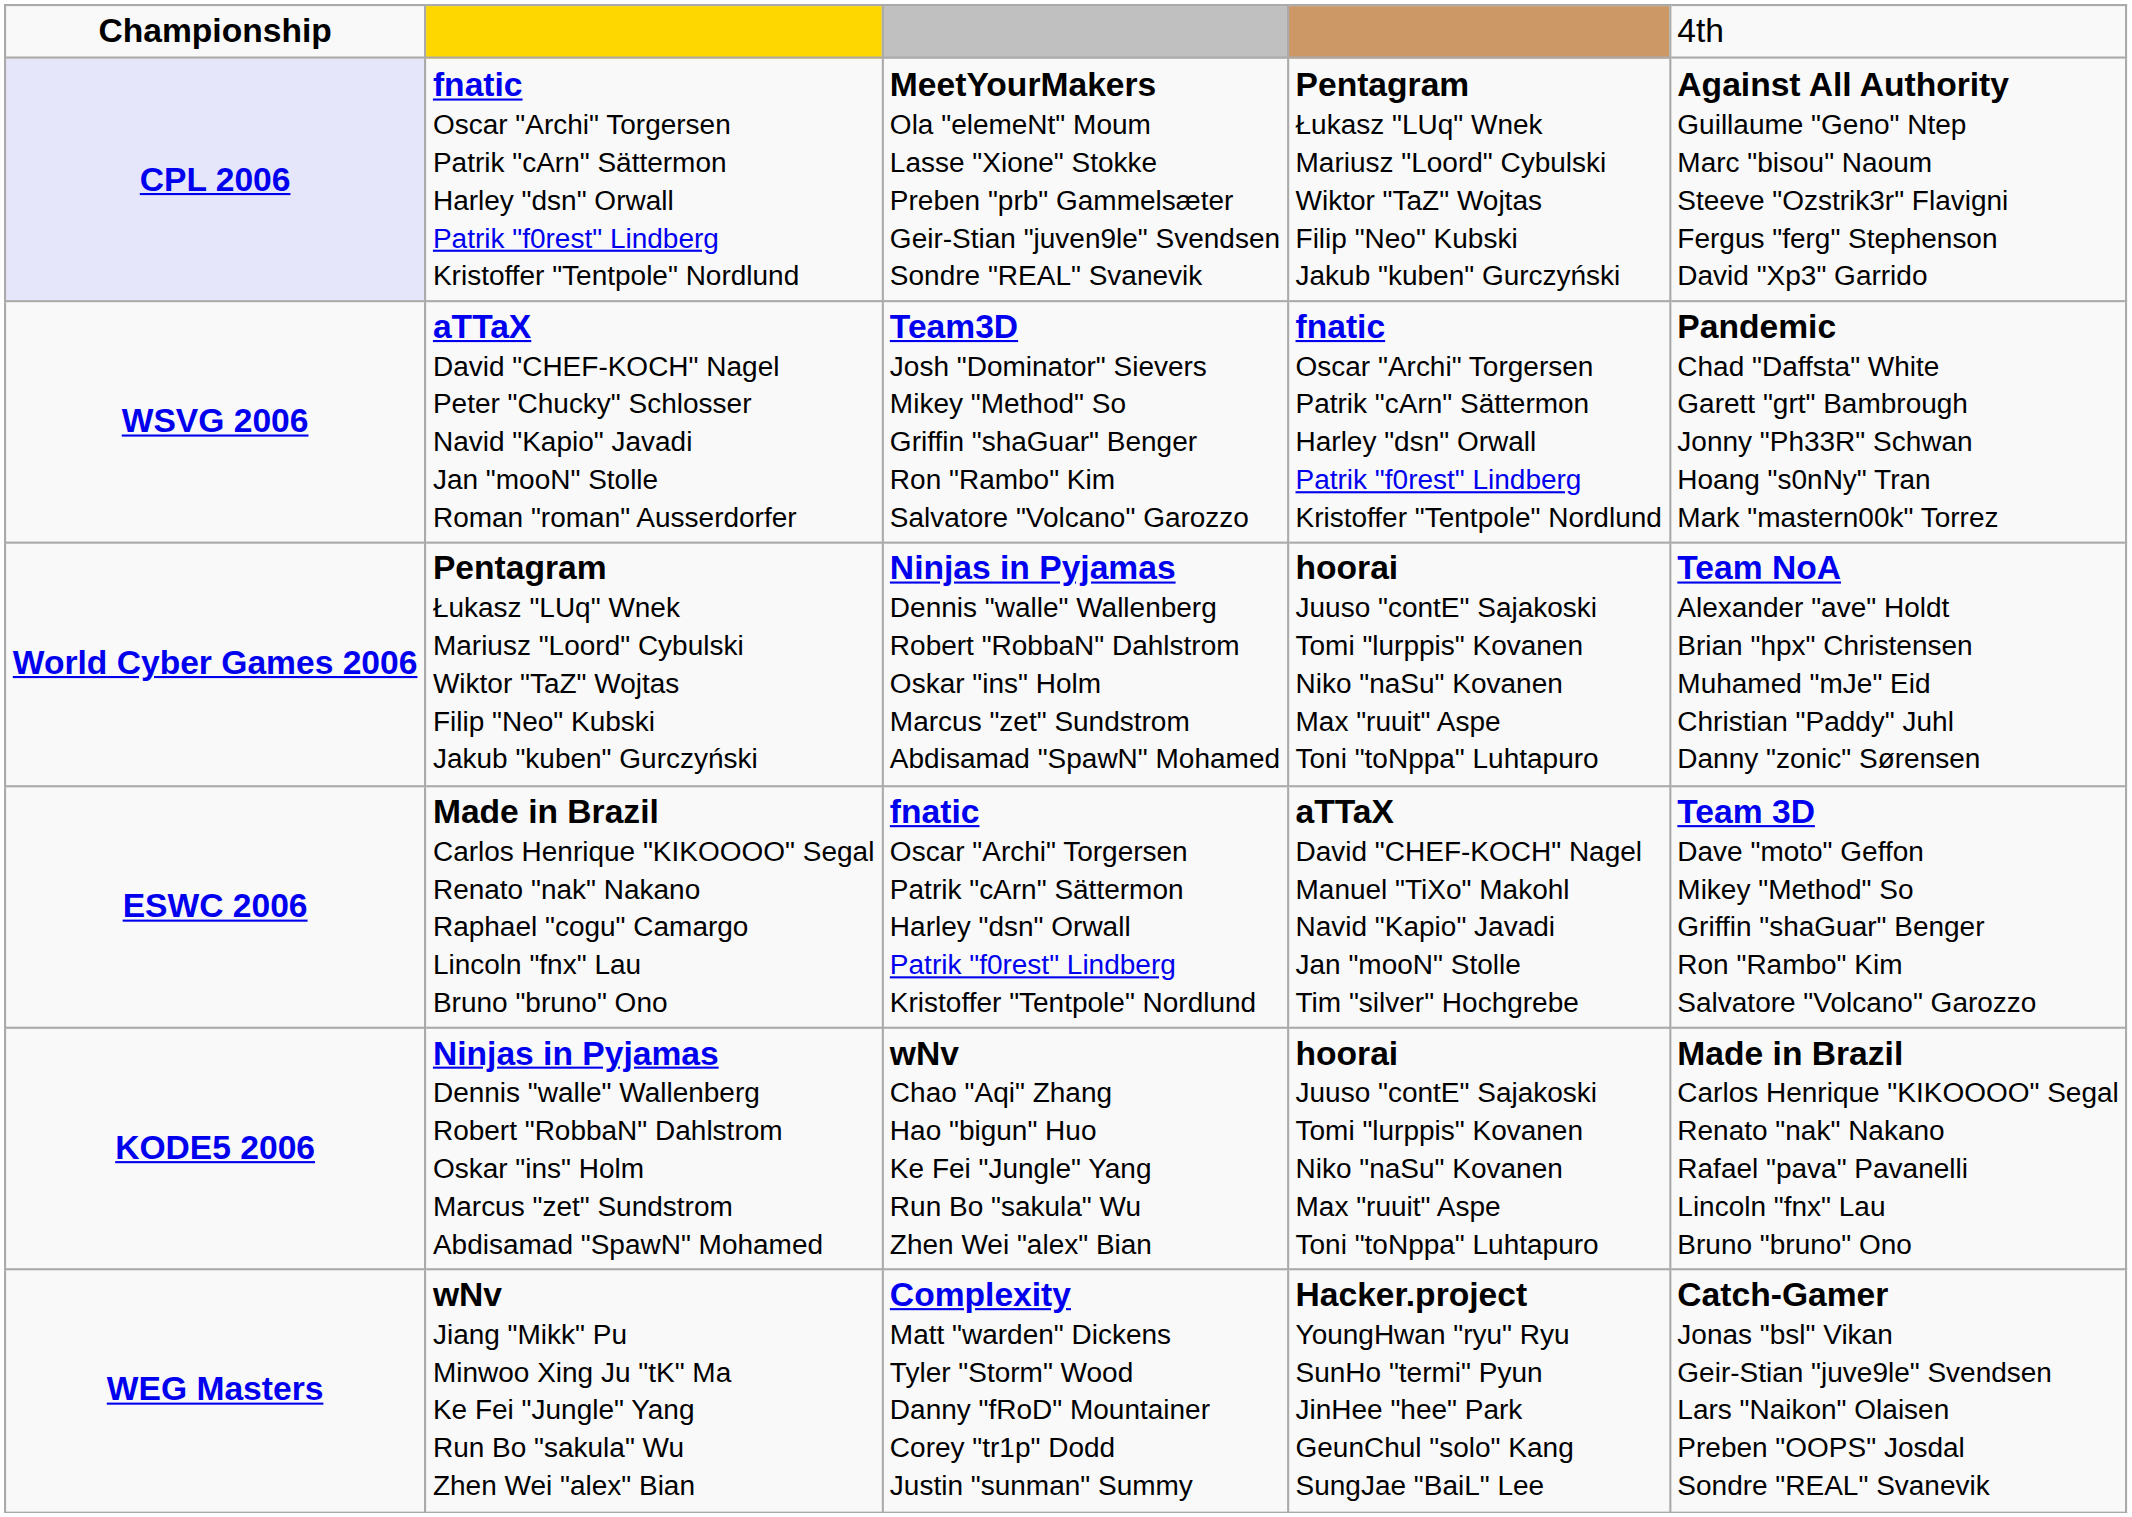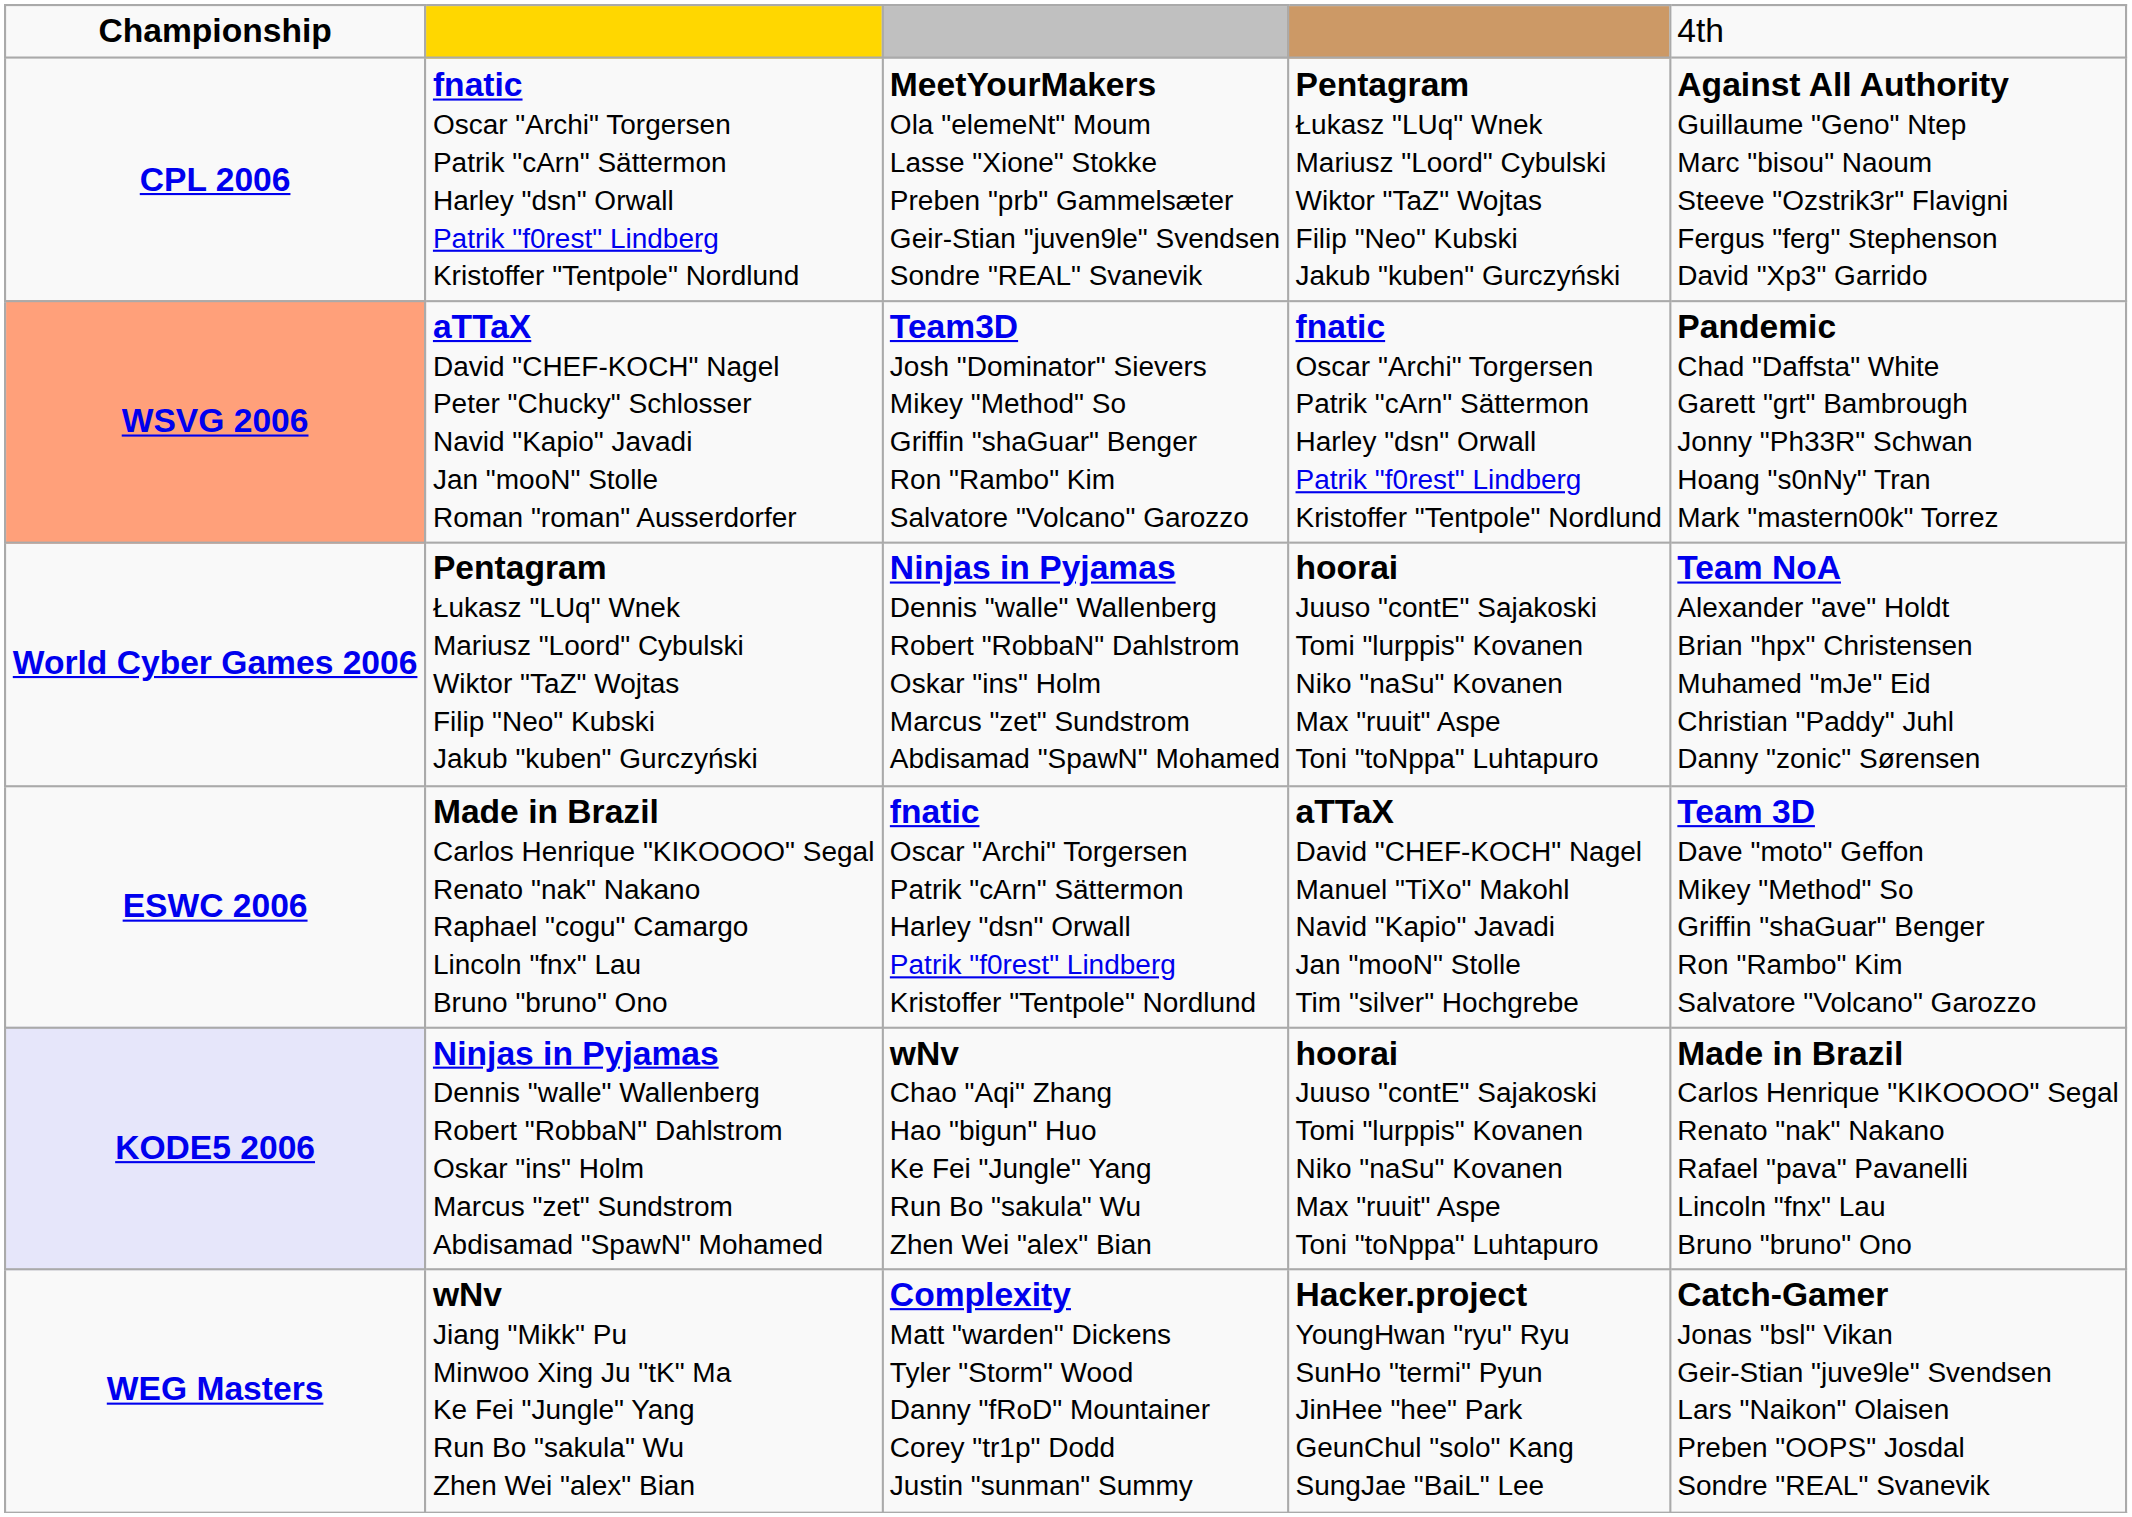(215, 178) lavender background -> (215, 178) no background
(215, 421) no background -> (215, 421) lightsalmon background
(215, 1148) no background -> (215, 1148) lavender background
